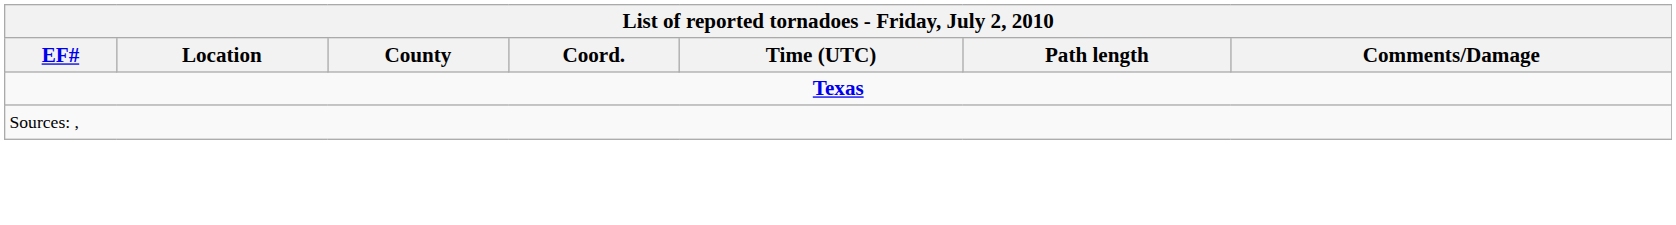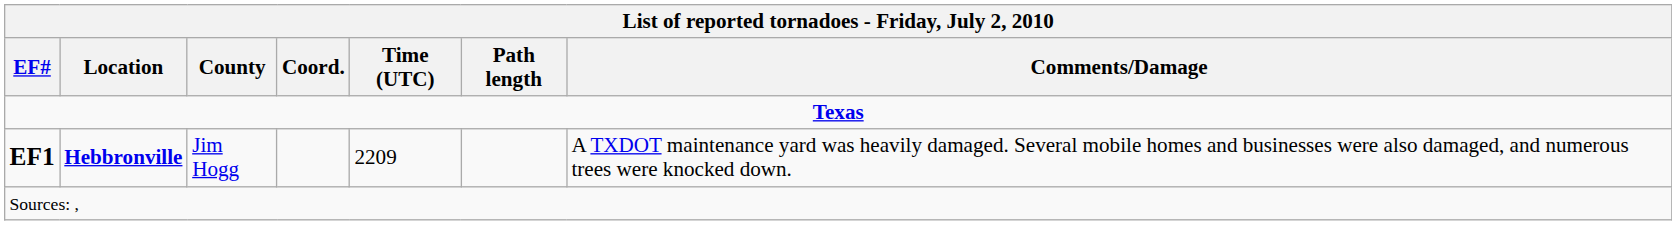+ row: (32, 157)
